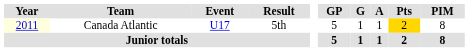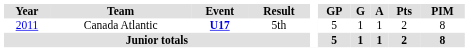(27, 25) lightyellow background -> (27, 25) no background
(220, 25) normal -> (220, 25) bold
(404, 25) gold background -> (404, 25) no background
